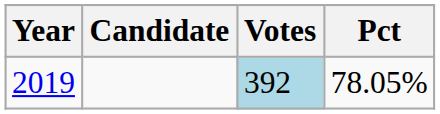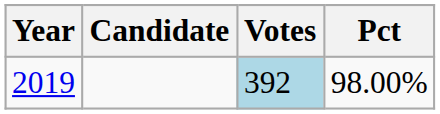(379, 82) 78.05% -> (379, 82) 98.00%
